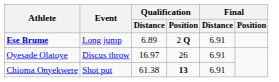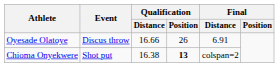- row: (27, 40)
(149, 55) 16.97 -> (149, 40) 16.66
(149, 70) 61.38 -> (149, 55) 16.38
(217, 70) 6.91 -> (220, 55) colspan=2
